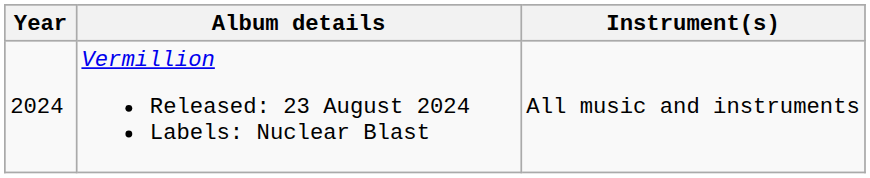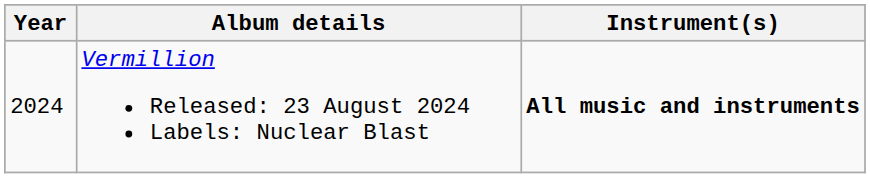(693, 107) normal -> (693, 107) bold
